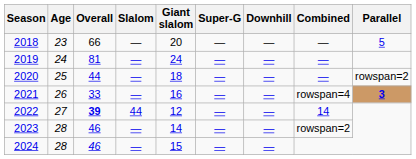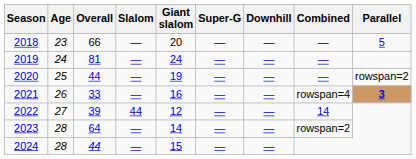(176, 77) 18 -> (176, 77) 19
(95, 111) bold -> (95, 111) normal
(95, 128) 46 -> (95, 128) 64
(95, 146) 46 -> (95, 146) 44
